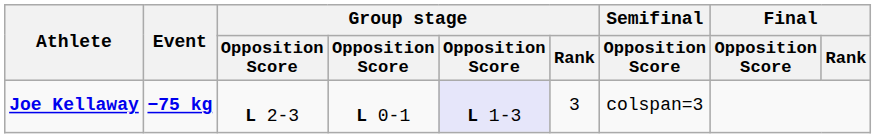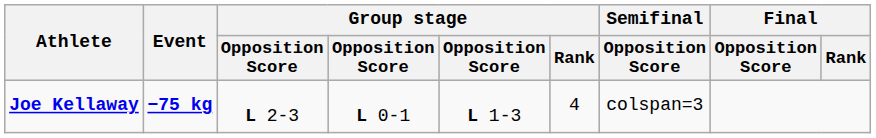(494, 117) lavender background -> (494, 117) no background
(575, 106) 3 -> (575, 106) 4
